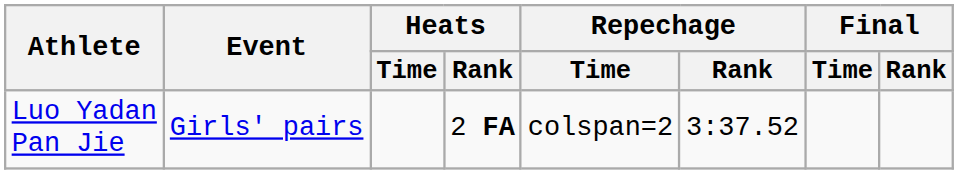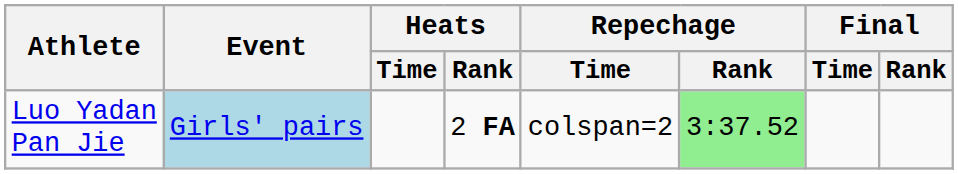(267, 129) no background -> (267, 129) lightblue background
(743, 129) no background -> (743, 129) lightgreen background
